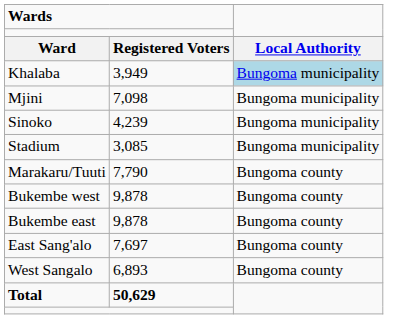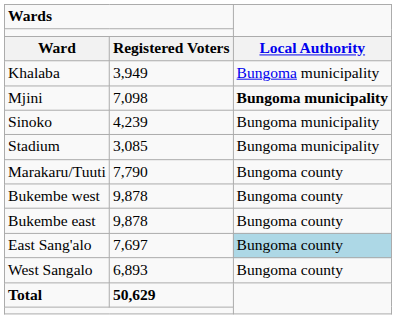(308, 73) lightblue background -> (308, 73) no background
(308, 97) normal -> (312, 97) bold
(290, 245) no background -> (290, 245) lightblue background
